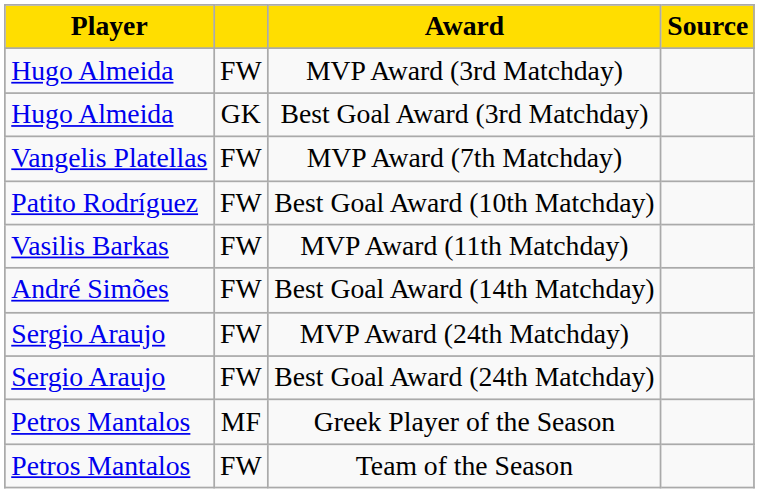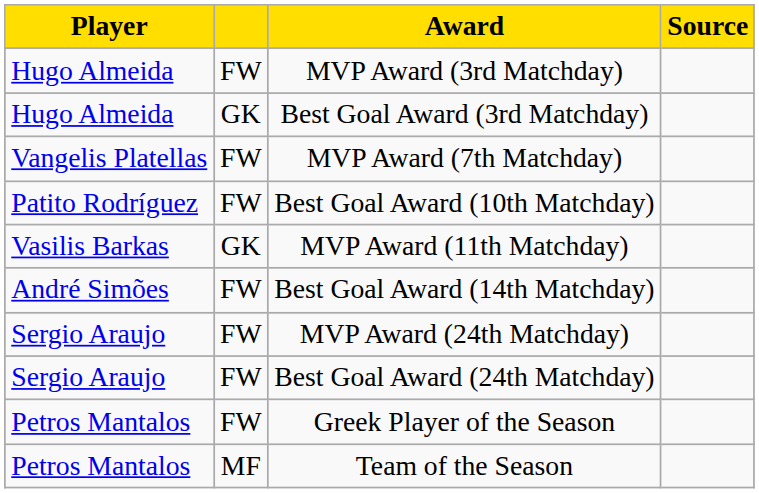(241, 245) FW -> (241, 245) GK
(241, 421) MF -> (241, 421) FW
(241, 465) FW -> (241, 465) MF
